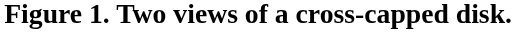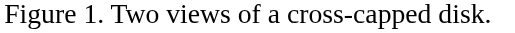(258, 14) bold -> (248, 14) normal
